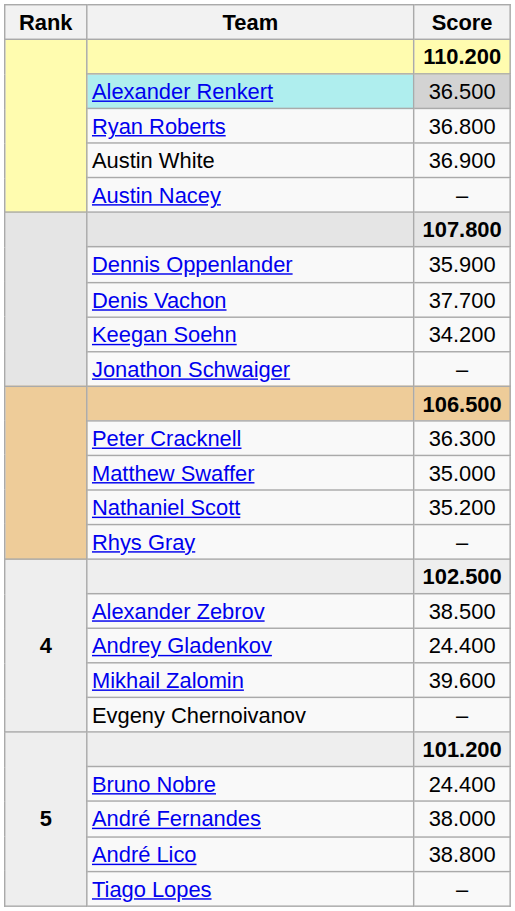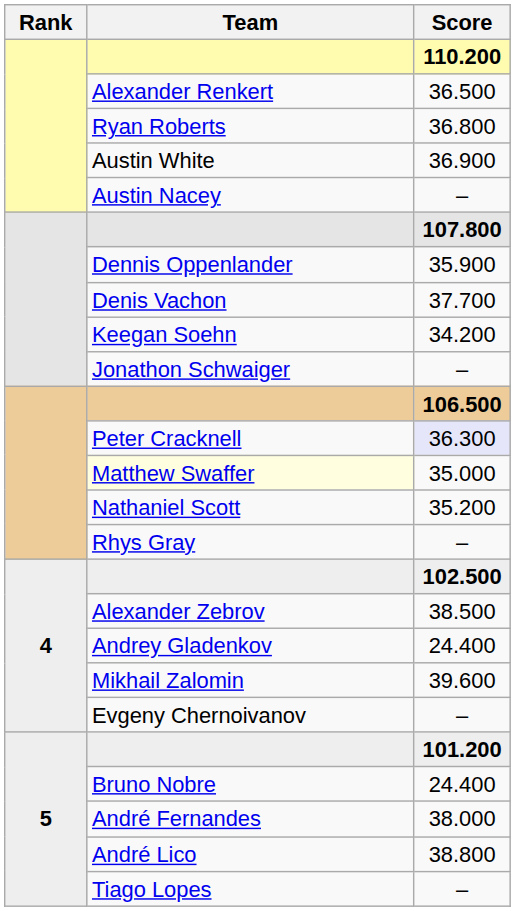(183, 92) paleturquoise background -> (183, 92) no background
(462, 92) lightgrey background -> (462, 92) no background
(462, 438) no background -> (462, 438) lavender background
(173, 473) no background -> (173, 473) lightyellow background
